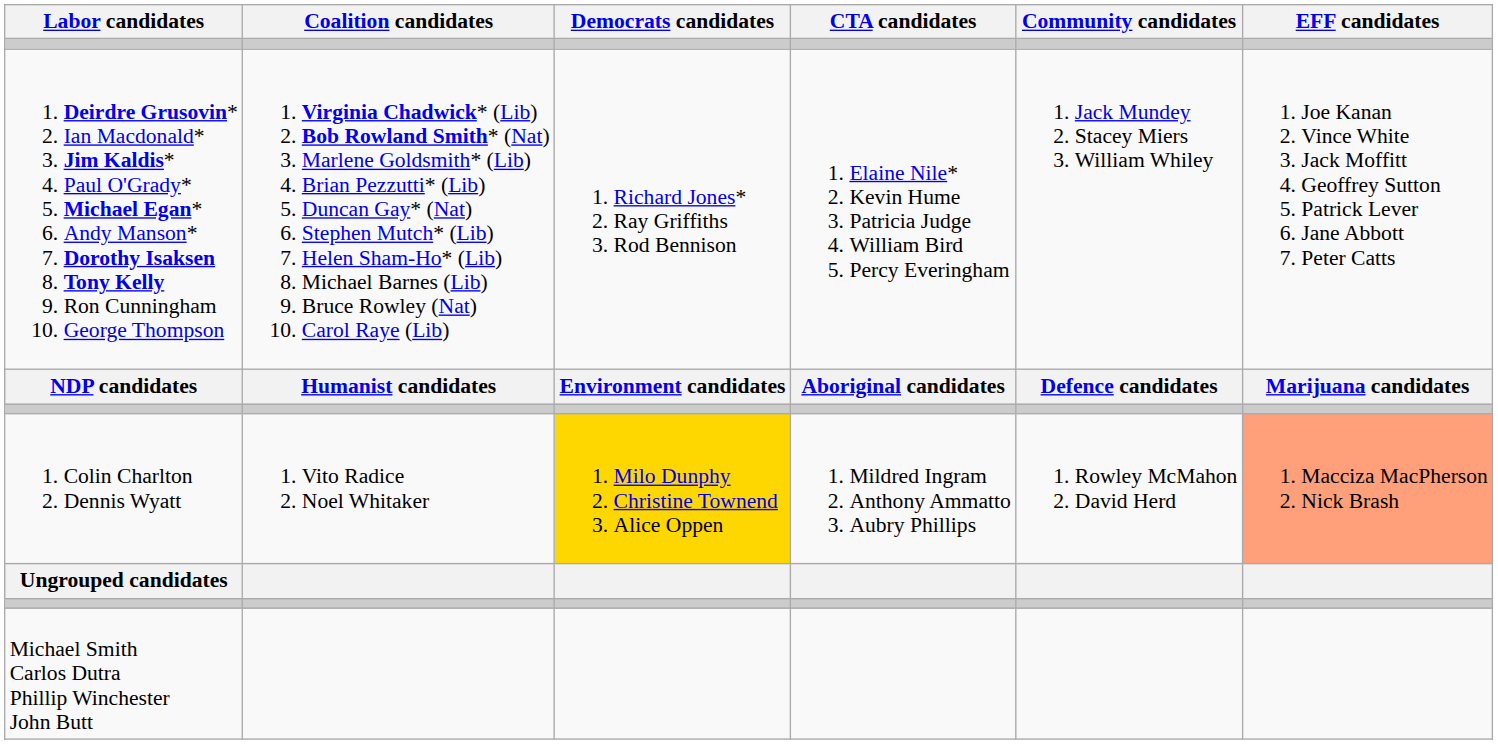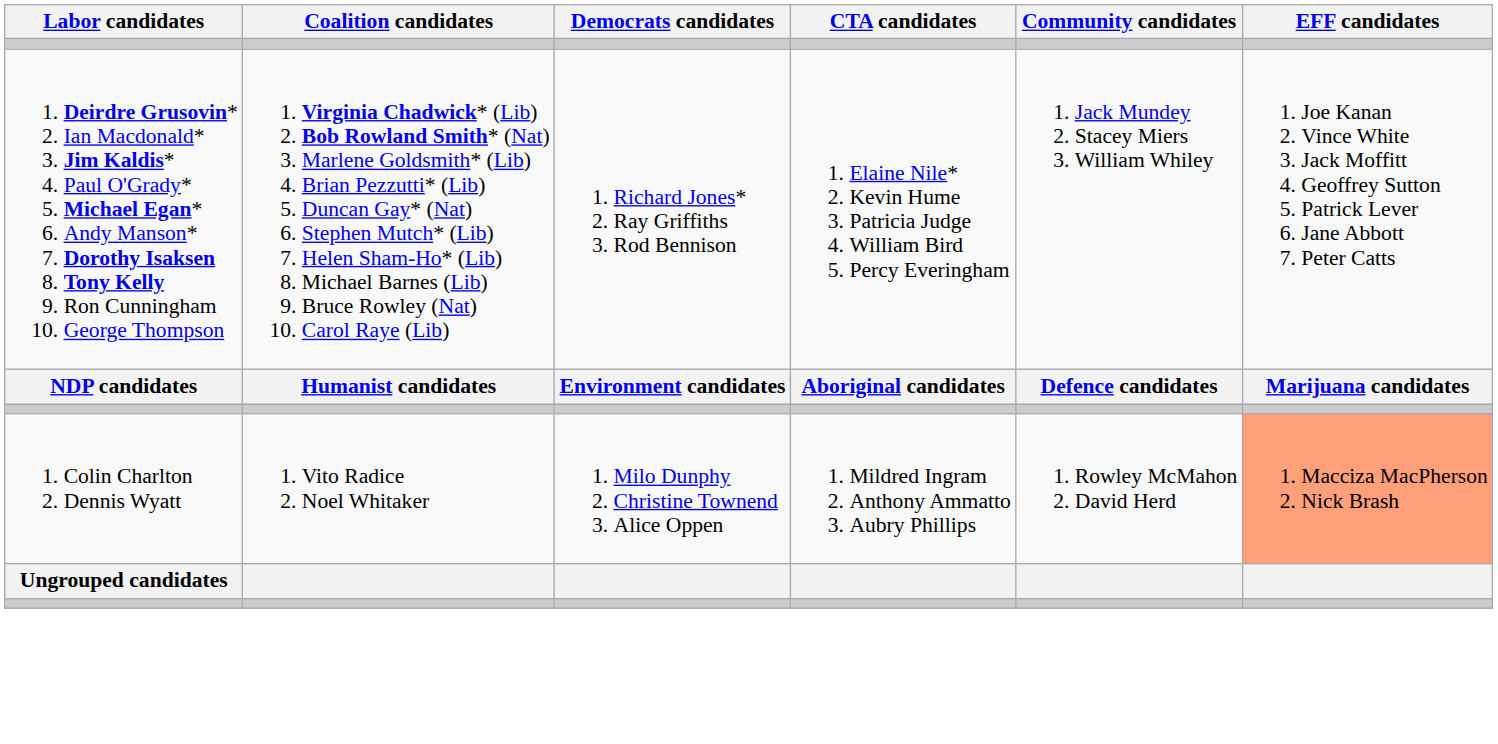(673, 501) gold background -> (673, 501) no background
- row: (90, 685)
